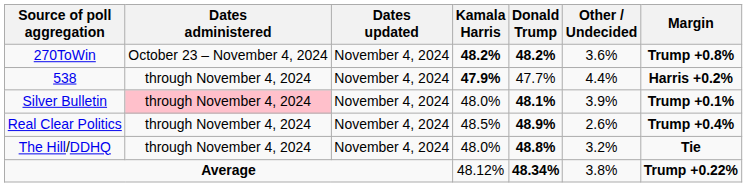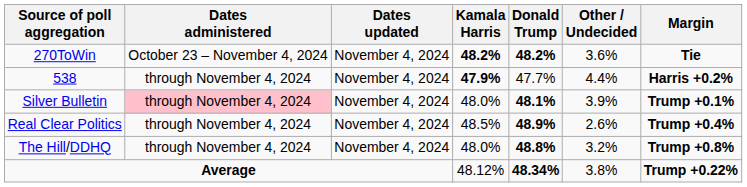(691, 55) Trump +0.8% -> (691, 55) Tie
(691, 148) Tie -> (691, 148) Trump +0.8%
